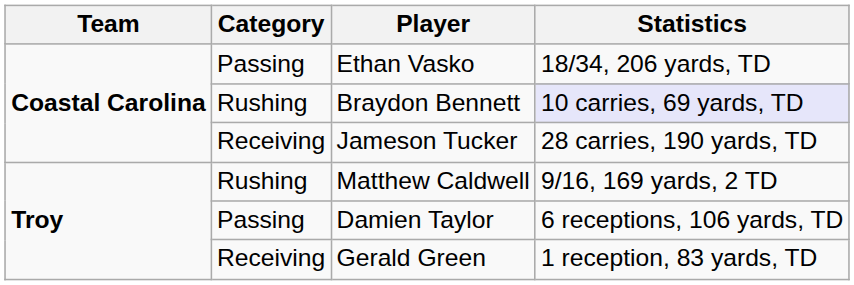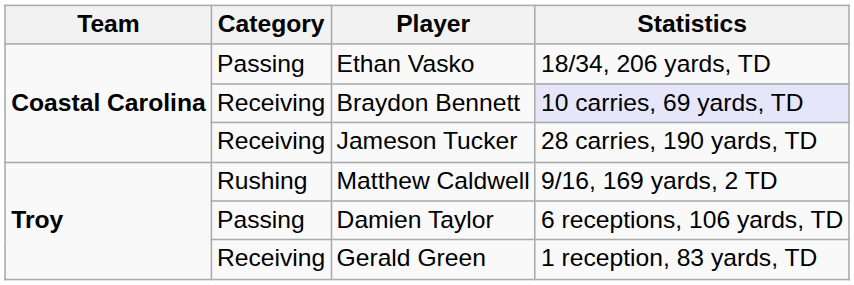(262, 102) Rushing -> (271, 102) Receiving
